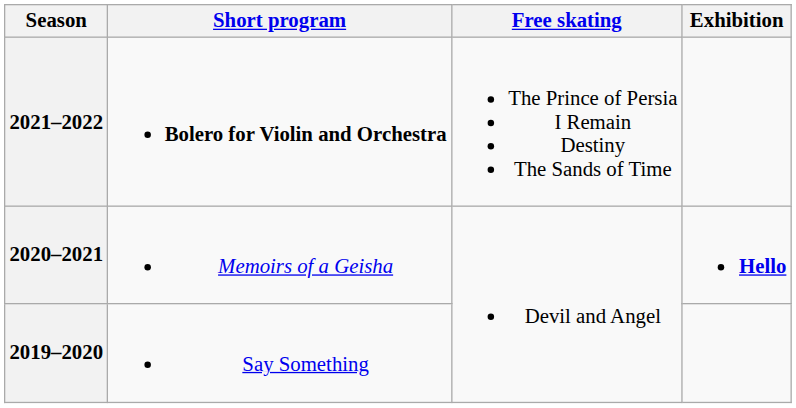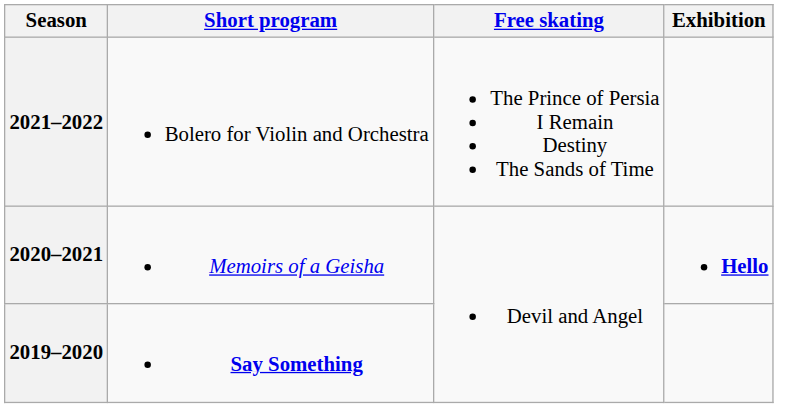(280, 133) bold -> (271, 133) normal
(280, 365) normal -> (271, 365) bold
